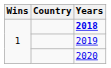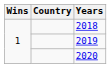(87, 27) bold -> (87, 27) normal
